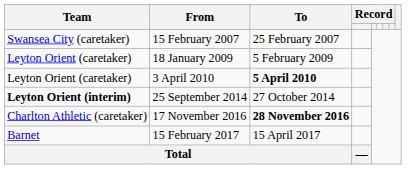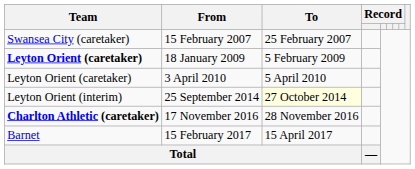(69, 58) normal -> (75, 58) bold
(284, 77) bold -> (295, 77) normal
(69, 96) bold -> (65, 96) normal
(294, 96) no background -> (306, 96) lightyellow background
(77, 116) normal -> (83, 116) bold
(301, 116) bold -> (312, 116) normal
